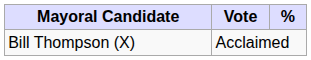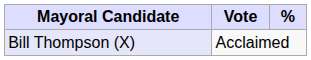(72, 42) no background -> (72, 42) lavender background
